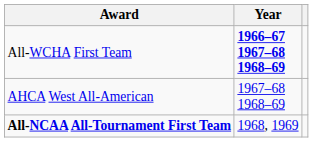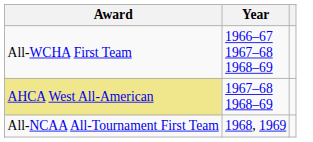(261, 52) bold -> (249, 52) normal
(81, 96) no background -> (81, 96) khaki background
(119, 125) bold -> (113, 125) normal
